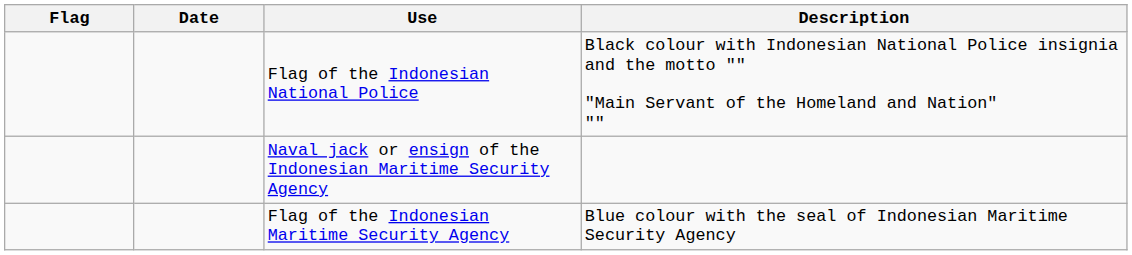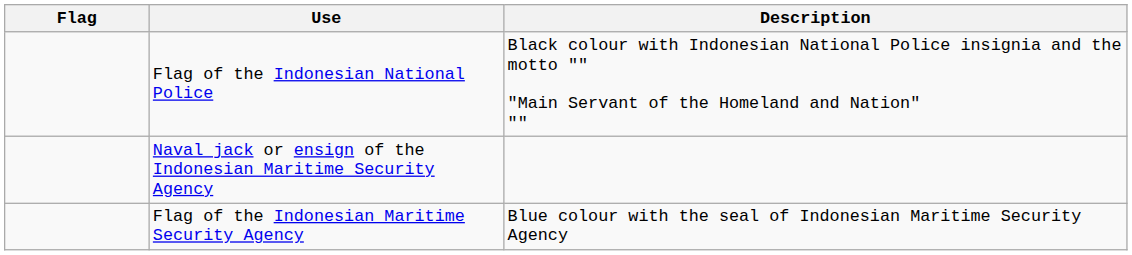- column: (199, 18)
